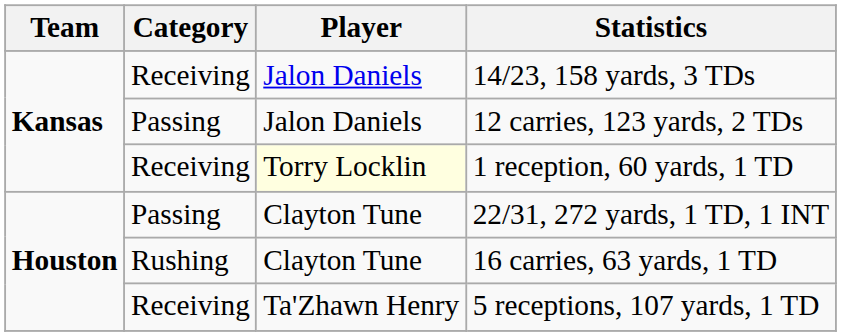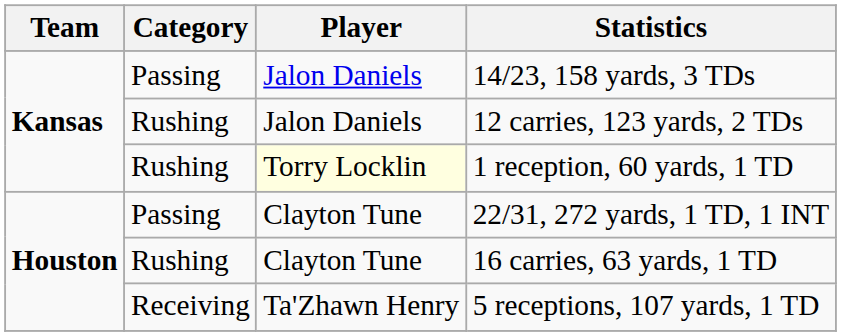(190, 74) Receiving -> (176, 74) Passing
(176, 120) Passing -> (180, 120) Rushing
(190, 167) Receiving -> (180, 167) Rushing
